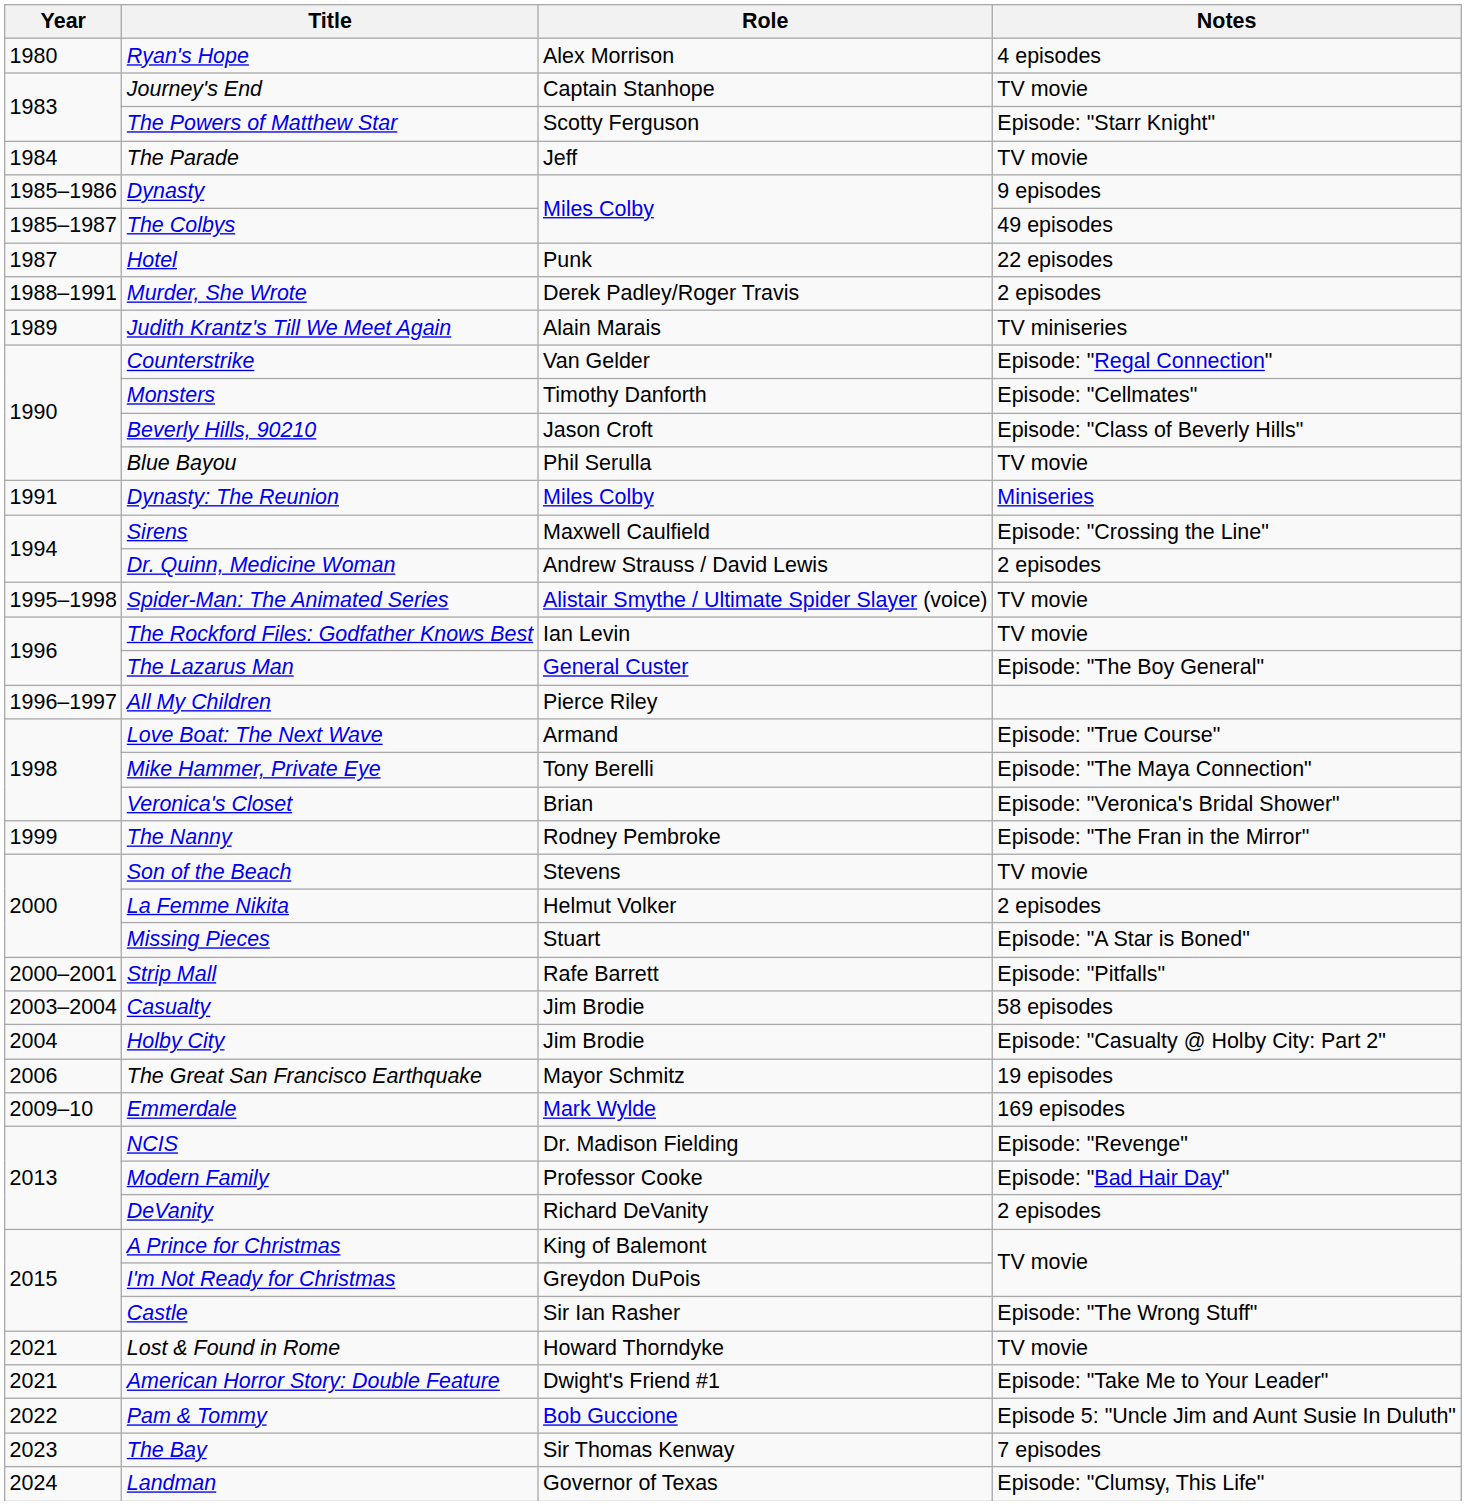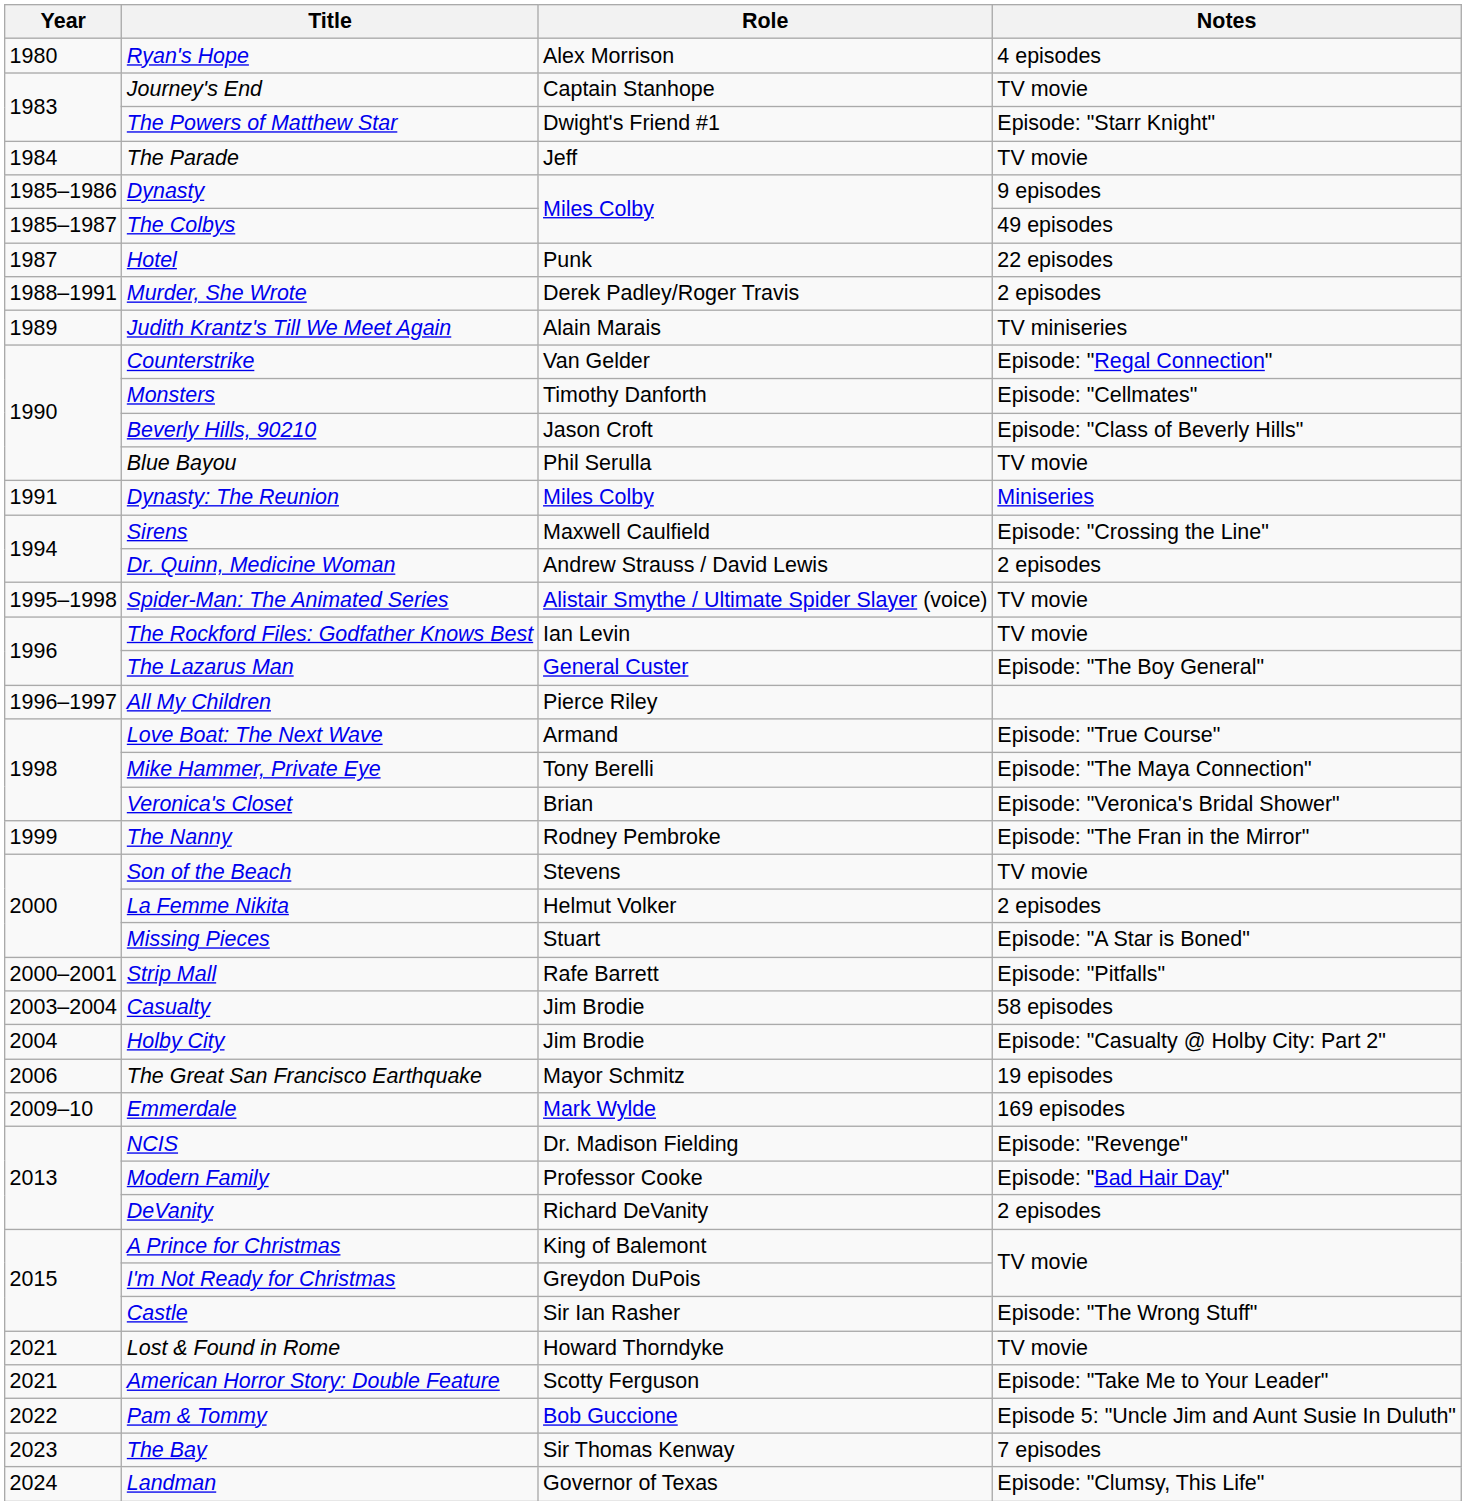(621, 123) Scotty Ferguson -> (631, 123) Dwight's Friend #1
(631, 1381) Dwight's Friend #1 -> (621, 1381) Scotty Ferguson
